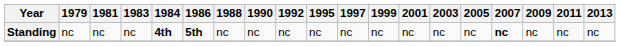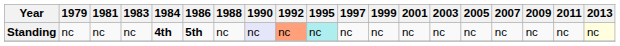(253, 31) no background -> (253, 31) lavender background
(284, 31) no background -> (284, 31) lightsalmon background
(315, 31) no background -> (315, 31) paleturquoise background
(501, 31) bold -> (501, 31) normal
(593, 31) no background -> (593, 31) lightyellow background
